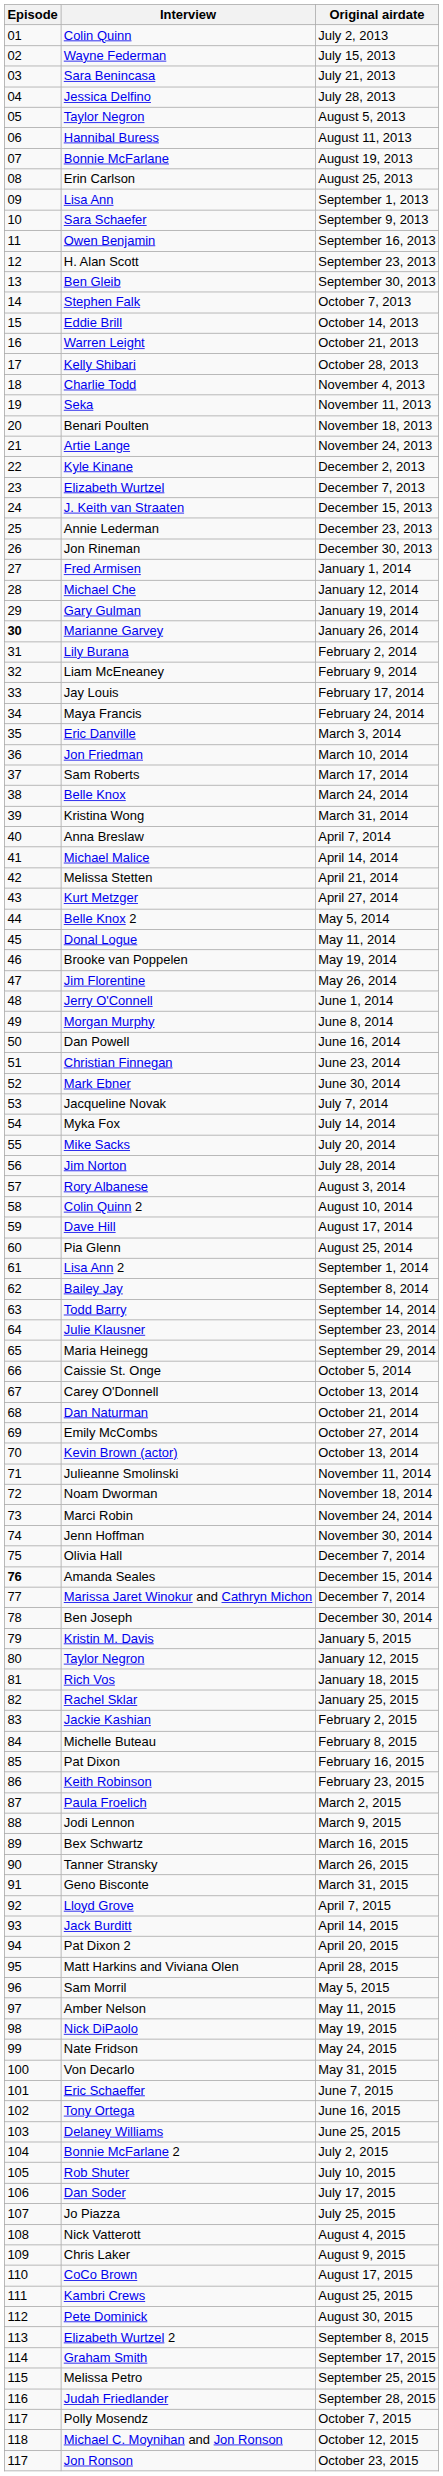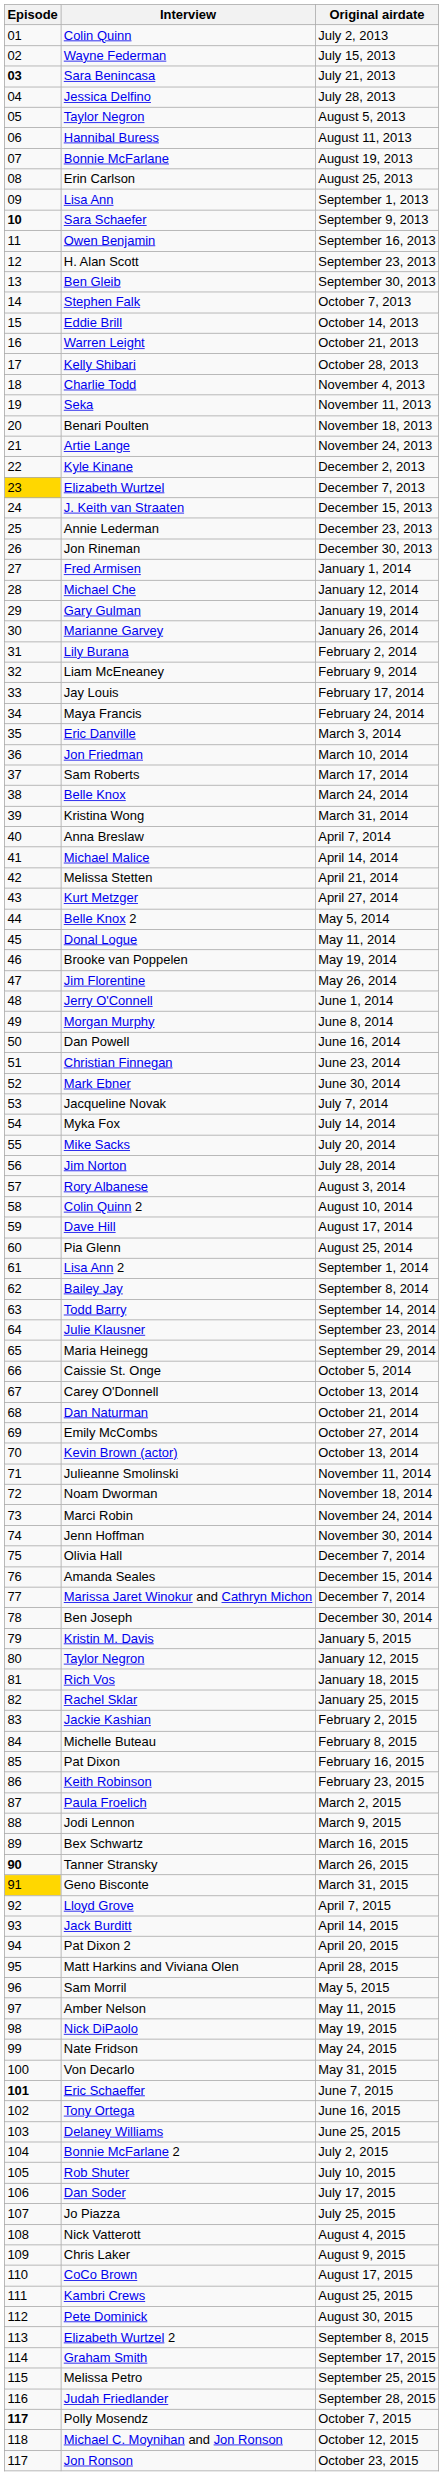(15, 76) normal -> (15, 76) bold
(15, 220) normal -> (15, 220) bold
(15, 487) no background -> (15, 487) gold background
(15, 631) bold -> (15, 631) normal
(15, 1576) bold -> (15, 1576) normal
(15, 1864) normal -> (15, 1864) bold
(15, 1885) no background -> (15, 1885) gold background
(18, 2090) normal -> (18, 2090) bold
(18, 2419) normal -> (18, 2419) bold
